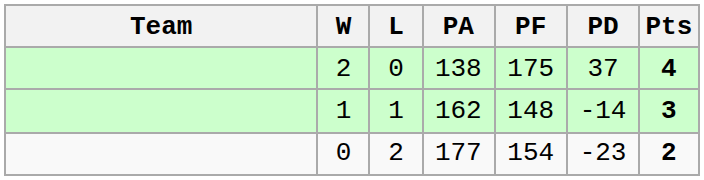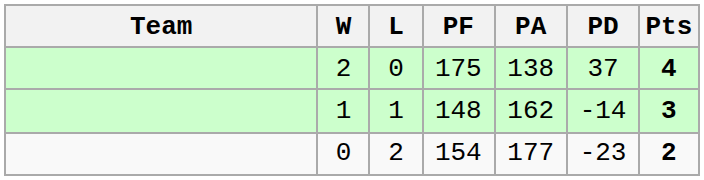columns swapped: (531, 26) <-> (458, 26)
